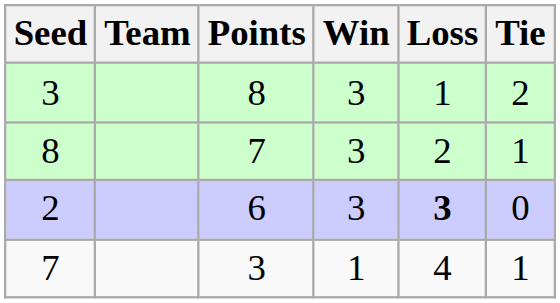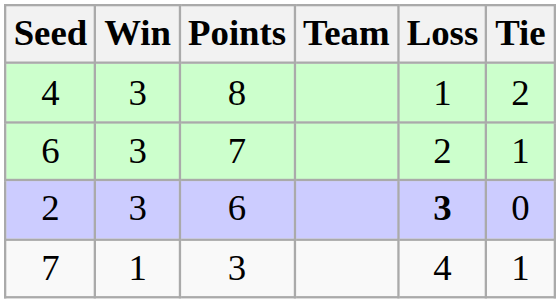columns swapped: (147, 33) <-> (356, 33)
(50, 92) 3 -> (50, 92) 4
(50, 150) 8 -> (50, 150) 6
